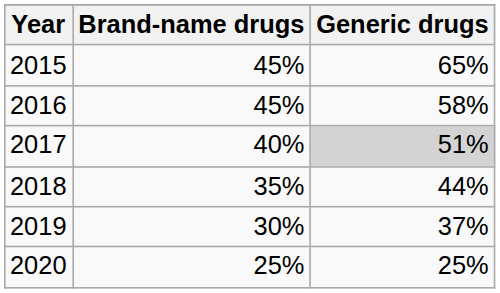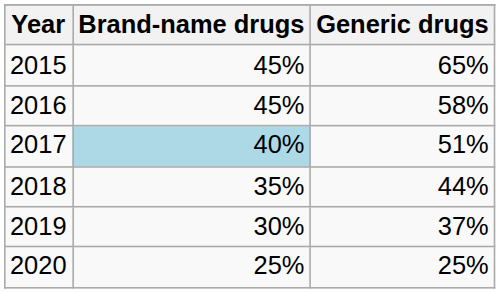(279, 145) no background -> (279, 145) lightblue background
(463, 145) lightgrey background -> (463, 145) no background
